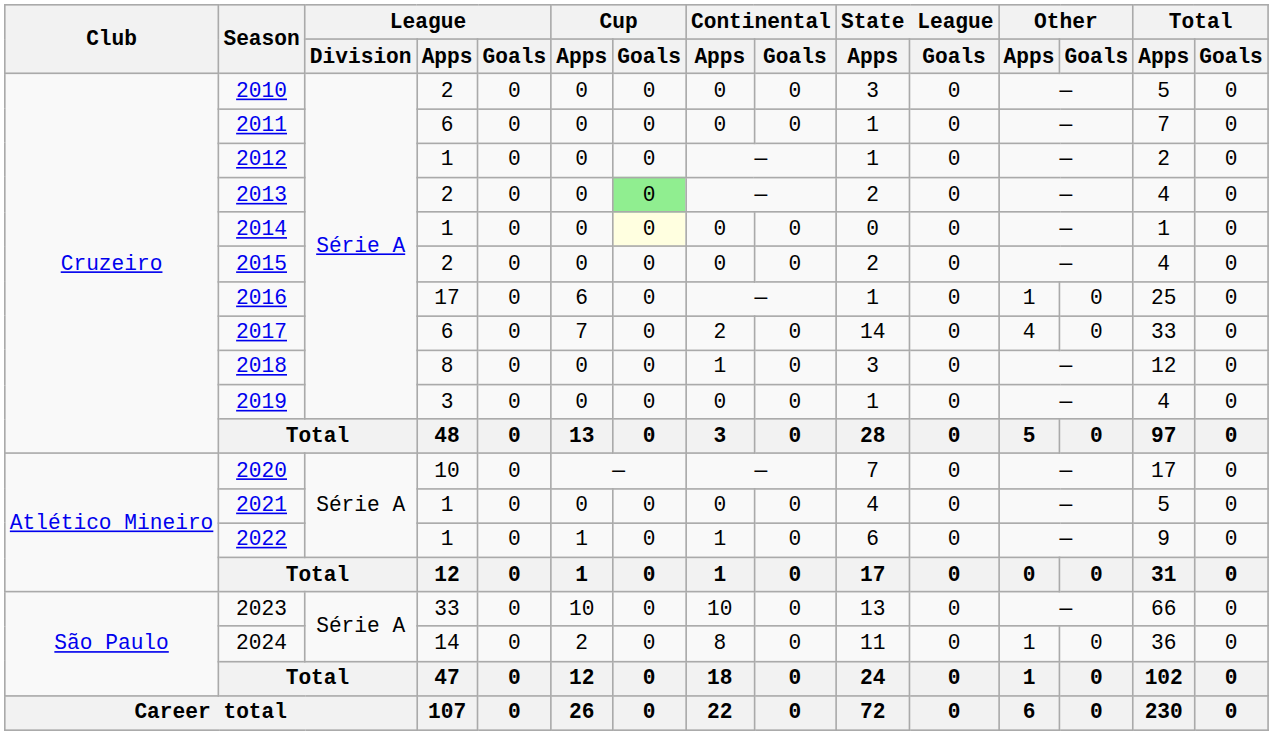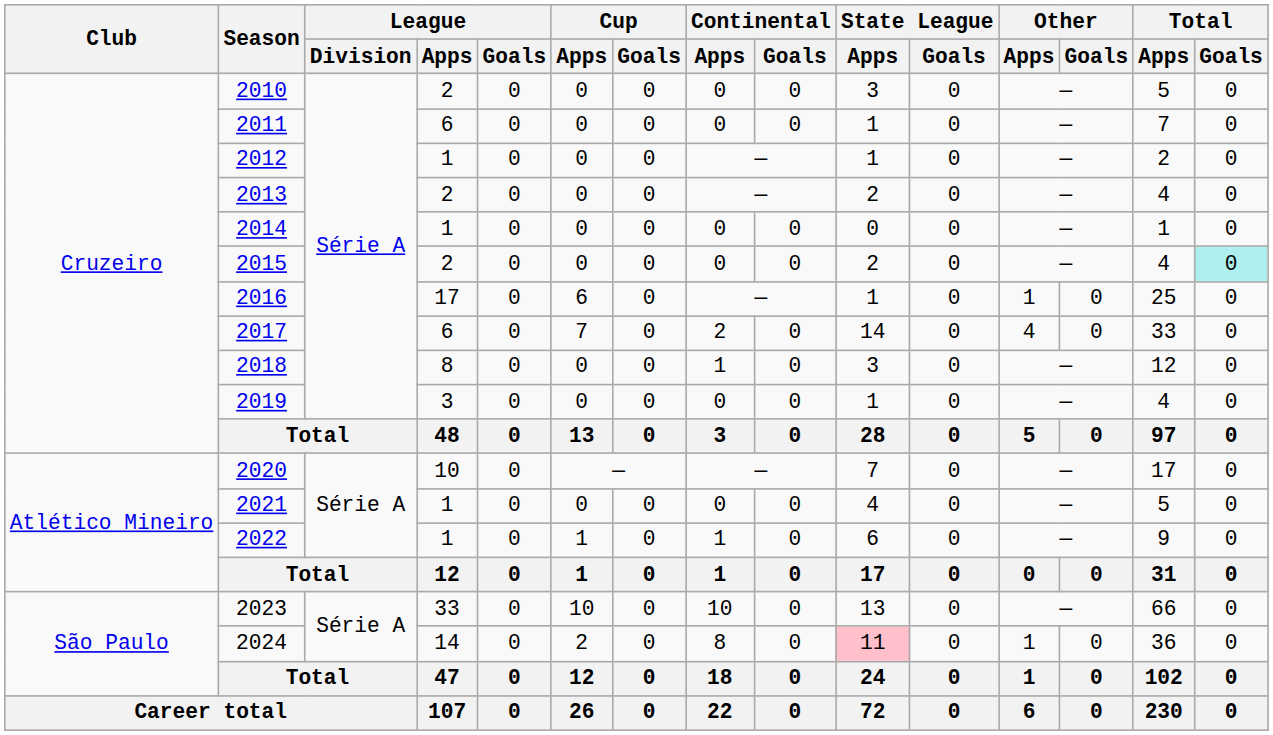(649, 195) lightgreen background -> (649, 195) no background
(649, 229) lightyellow background -> (649, 229) no background
(1231, 264) no background -> (1231, 264) paleturquoise background
(873, 644) no background -> (873, 644) pink background
